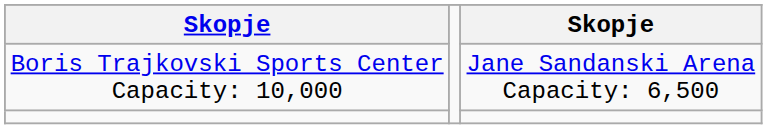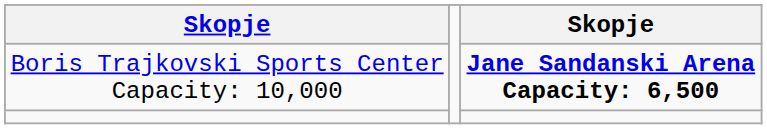(611, 78) normal -> (611, 78) bold
